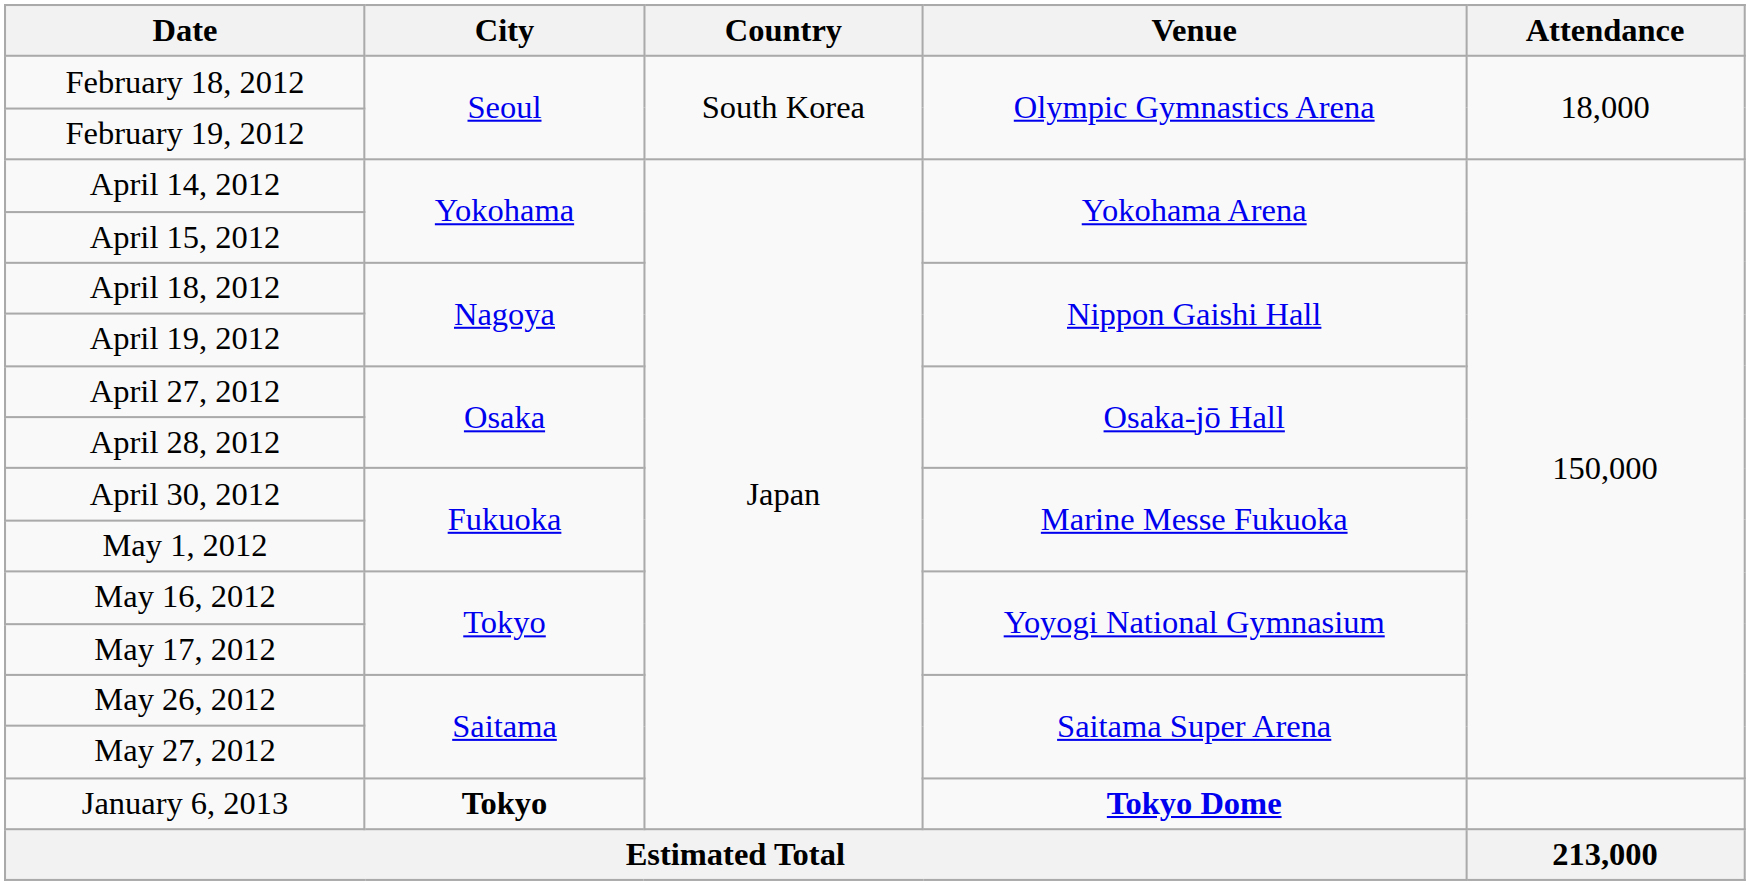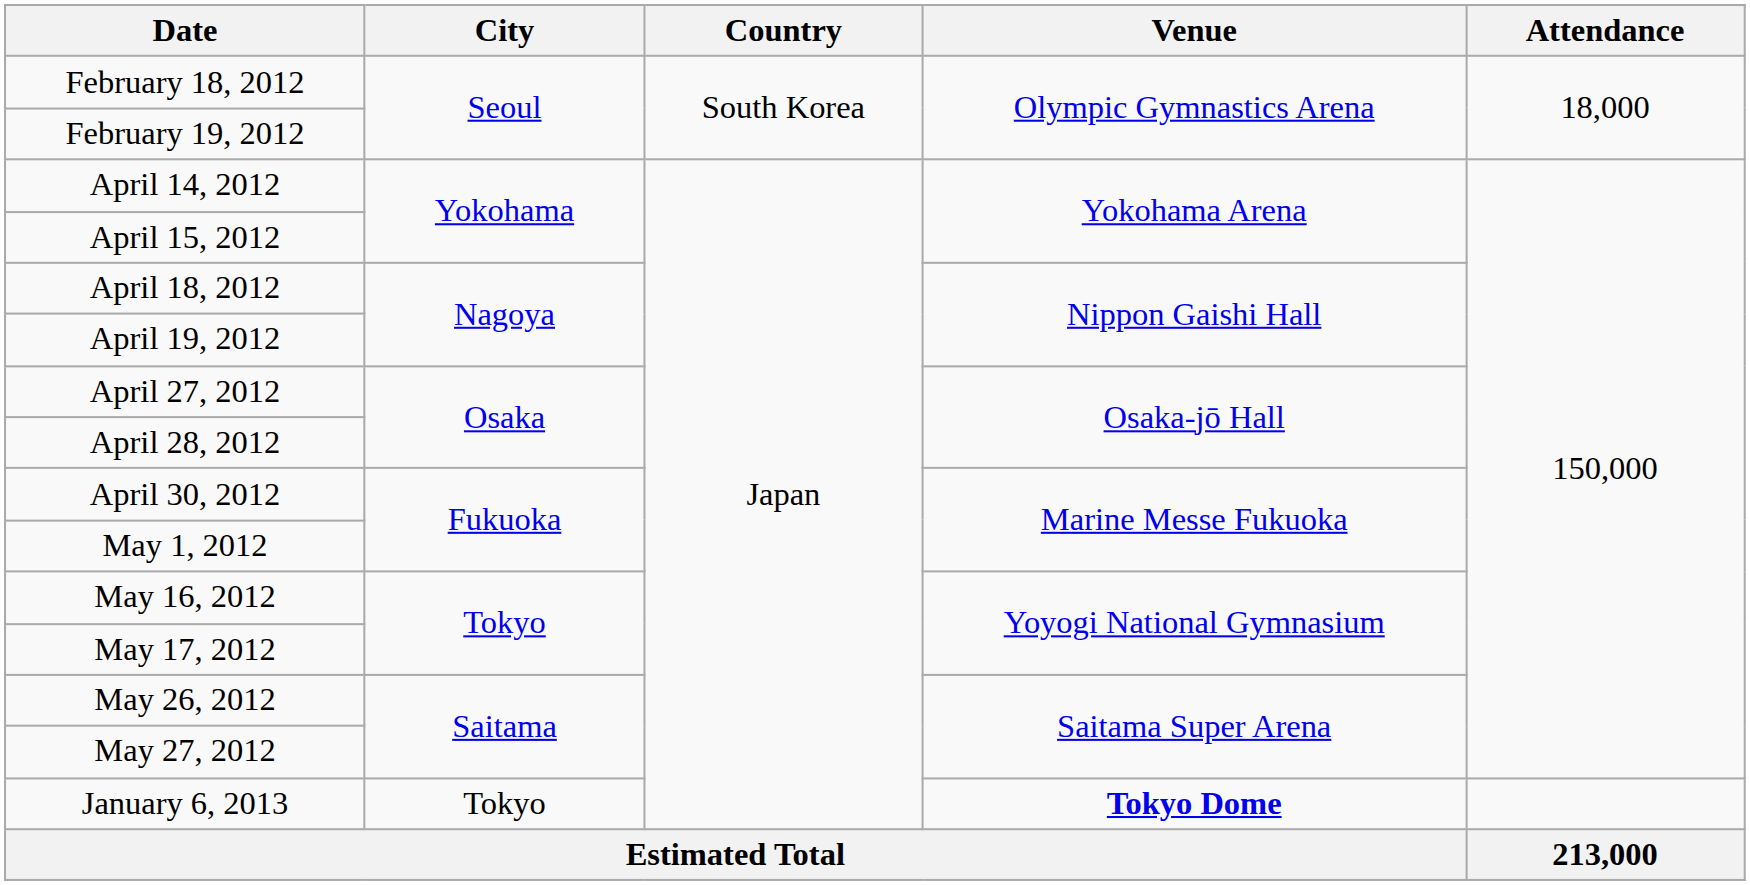(505, 802) bold -> (505, 802) normal
